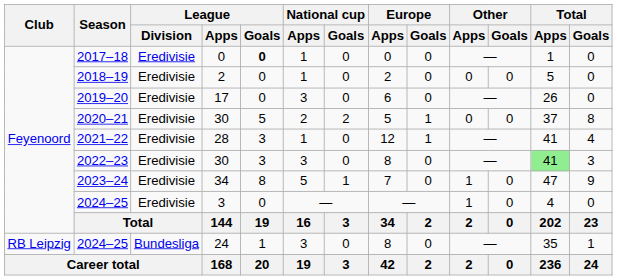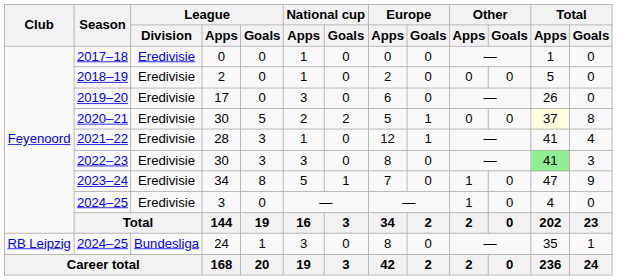(262, 56) bold -> (262, 56) normal
(550, 118) no background -> (550, 118) lightyellow background
